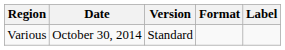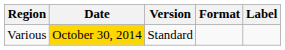(97, 34) no background -> (97, 34) gold background
